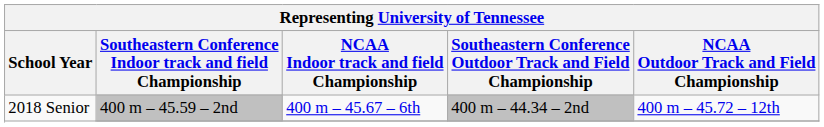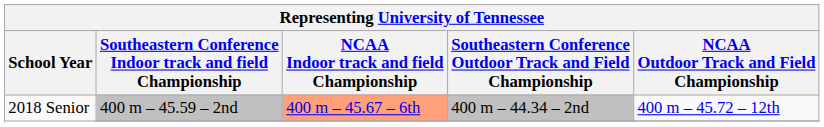(353, 107) no background -> (353, 107) lightsalmon background
